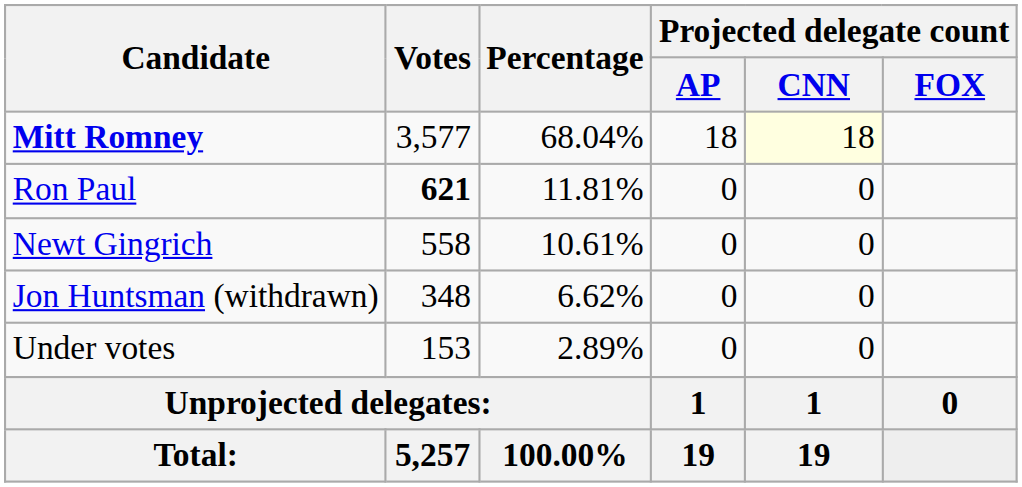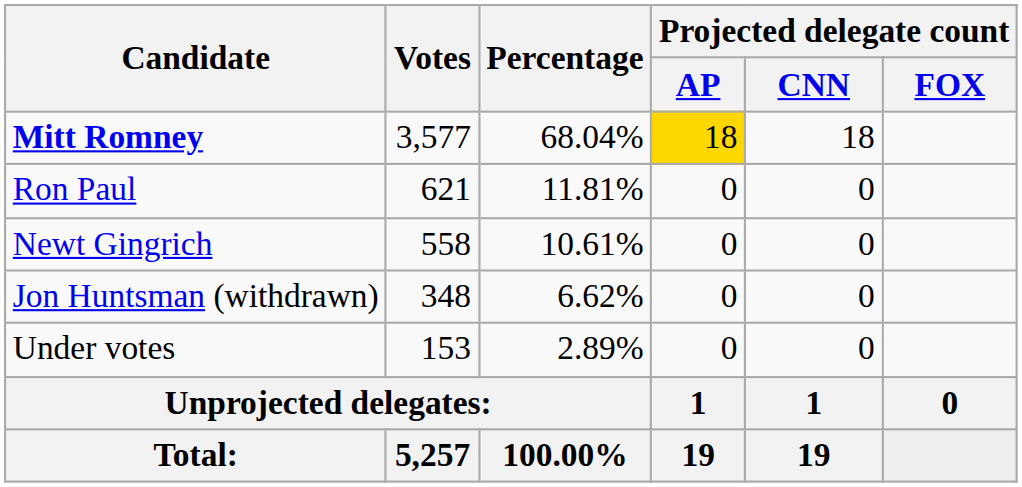(721, 137) no background -> (721, 137) gold background
(858, 137) lightyellow background -> (858, 137) no background
(446, 190) bold -> (446, 190) normal
